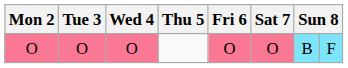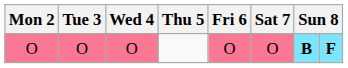(307, 48) normal -> (307, 48) bold
(331, 48) normal -> (331, 48) bold
